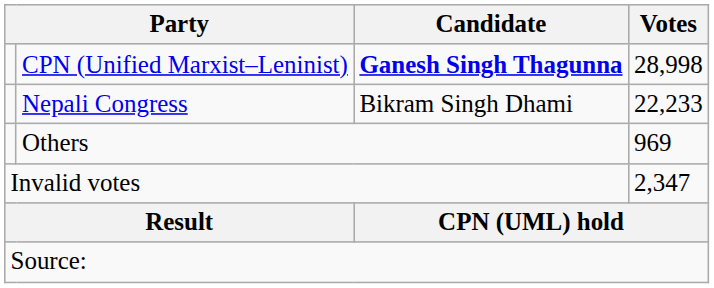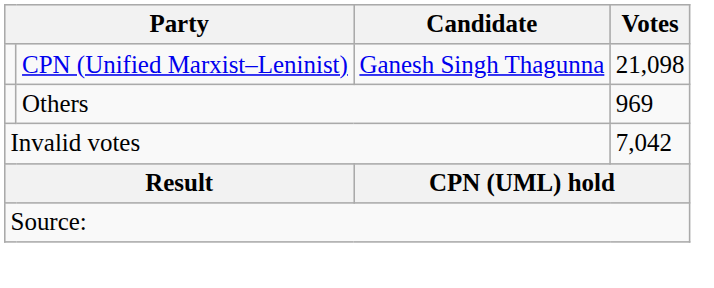(491, 63) bold -> (482, 63) normal
(668, 63) 28,998 -> (650, 63) 21,098
- row: (105, 103)
(662, 182) 2,347 -> (644, 143) 7,042
